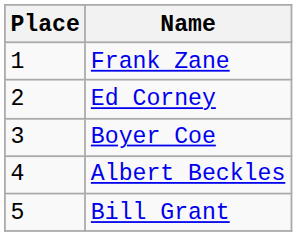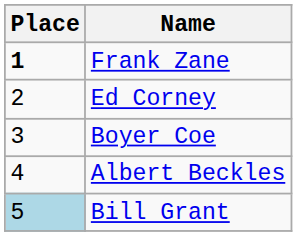(17, 61) normal -> (17, 61) bold
(17, 212) no background -> (17, 212) lightblue background
